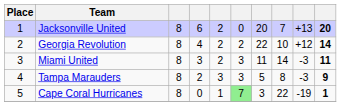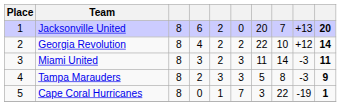(241, 93) lightgreen background -> (241, 93) no background
